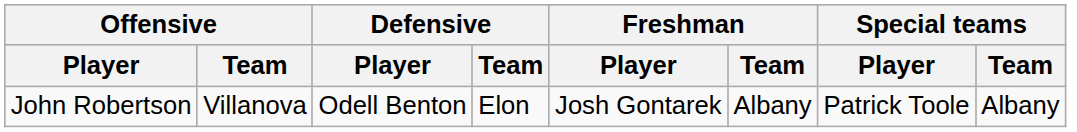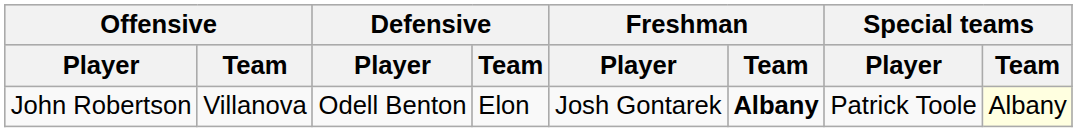(773, 106) normal -> (776, 106) bold
(1020, 106) no background -> (1028, 106) lightyellow background
